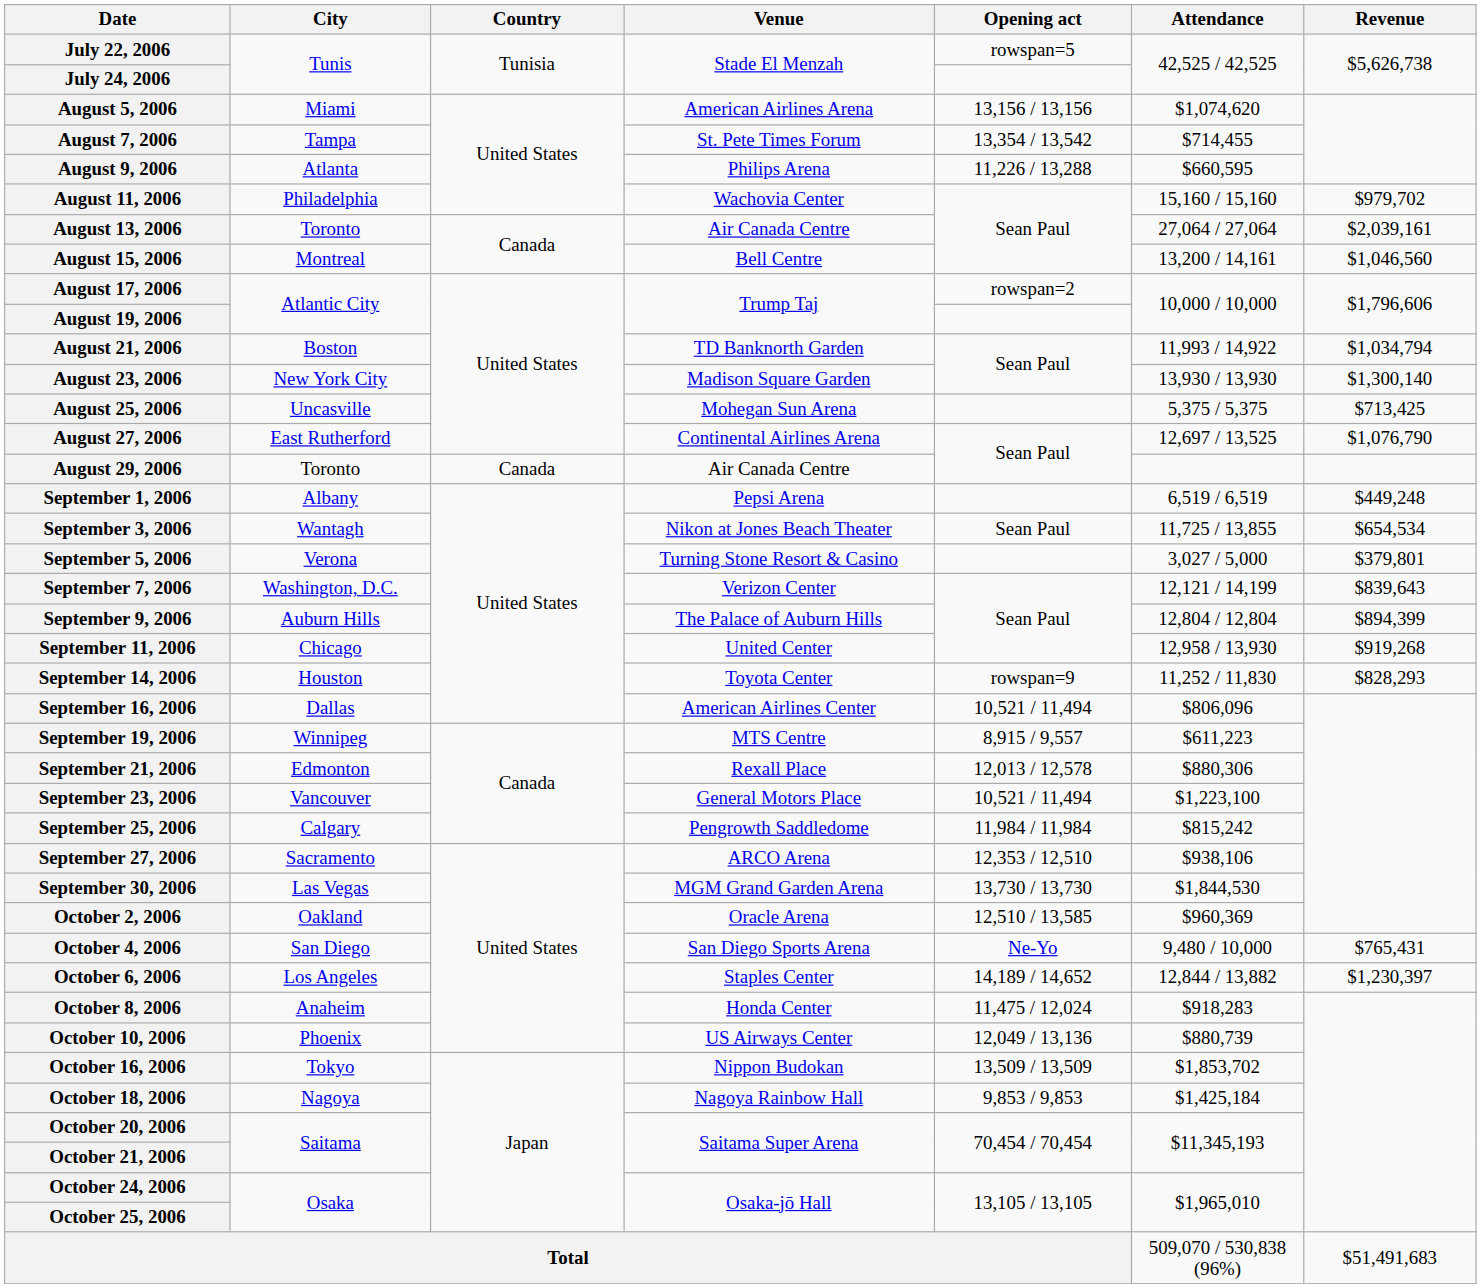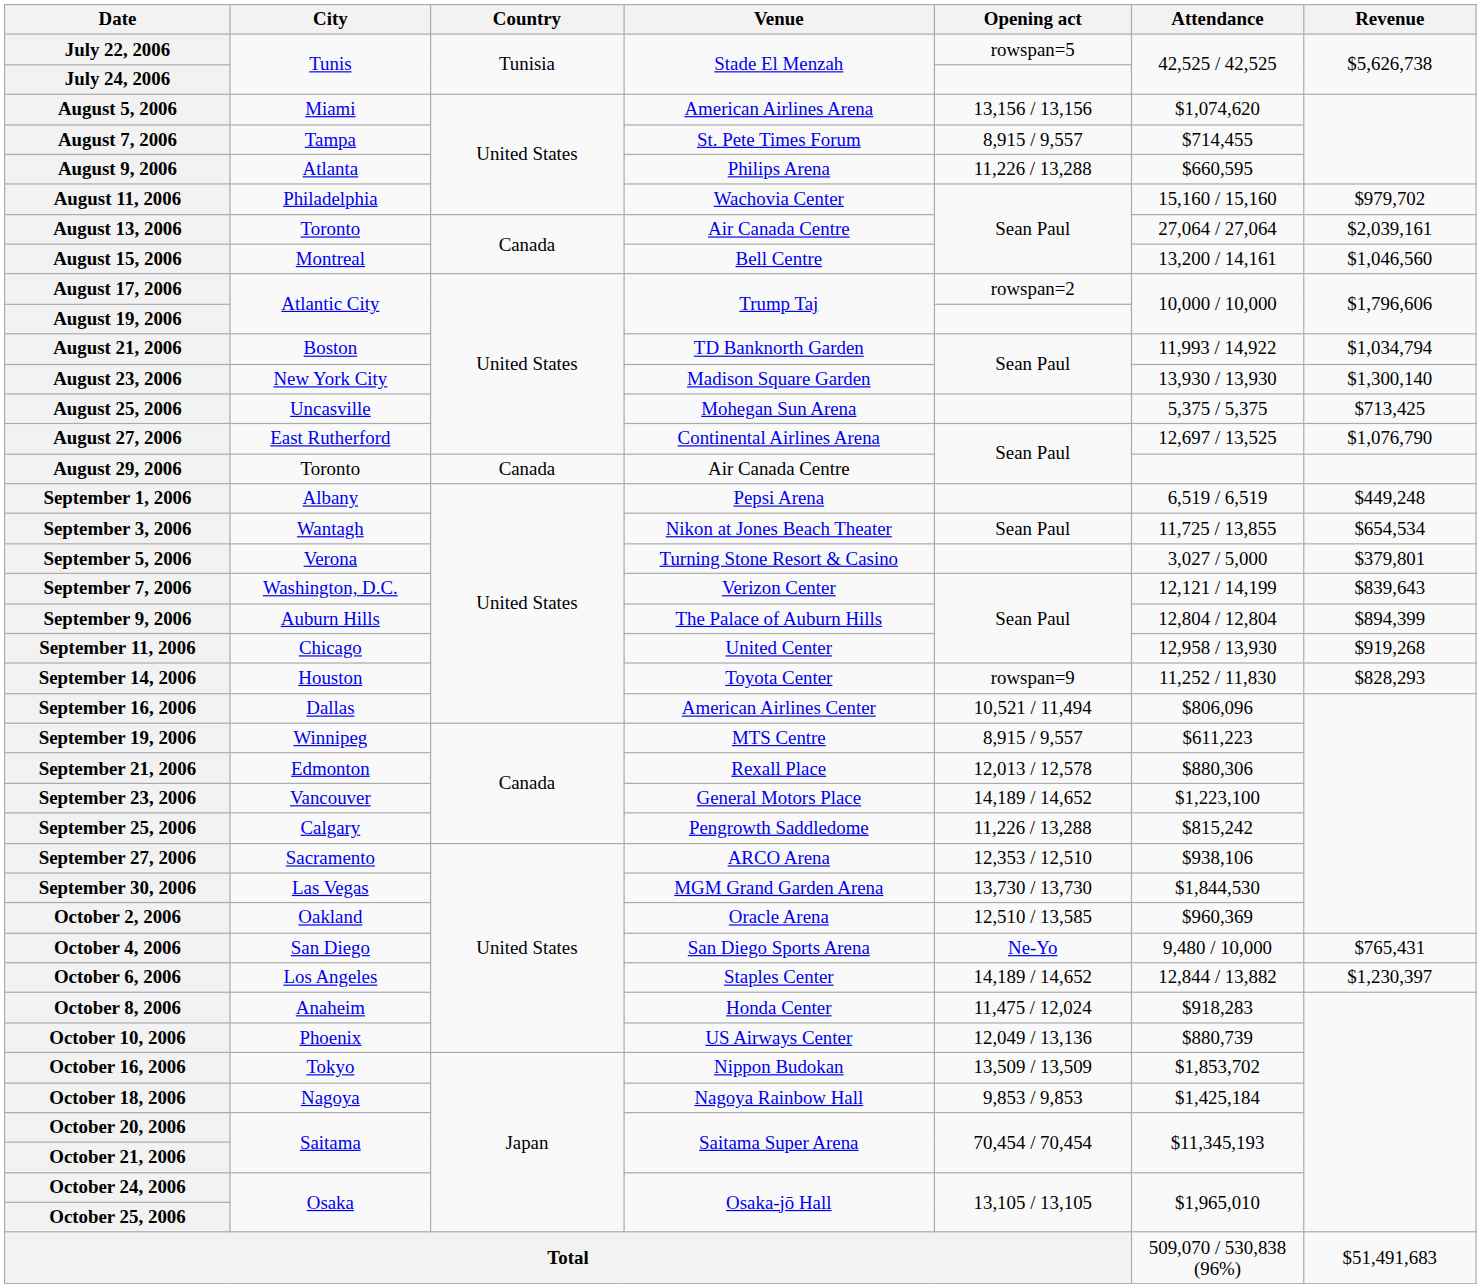(1033, 139) 13,354 / 13,542 -> (1033, 139) 8,915 / 9,557
(1033, 797) 10,521 / 11,494 -> (1033, 797) 14,189 / 14,652
(1033, 827) 11,984 / 11,984 -> (1033, 827) 11,226 / 13,288
